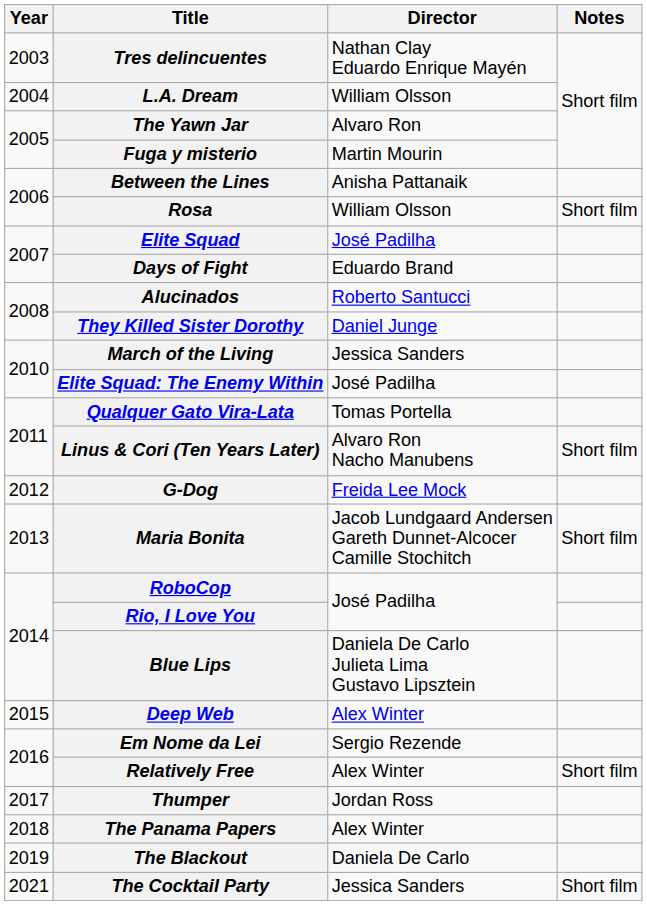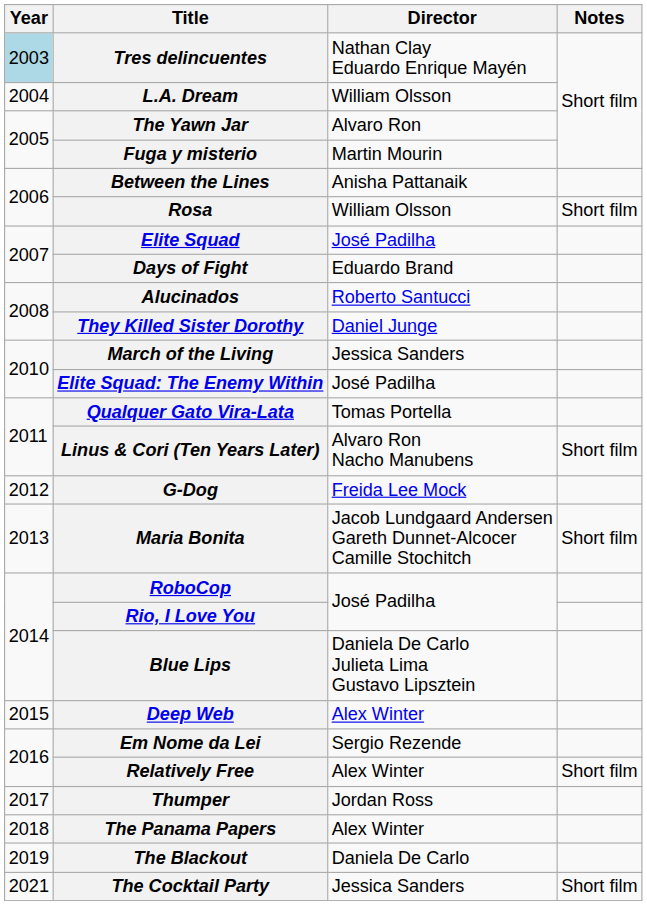(29, 57) no background -> (29, 57) lightblue background
